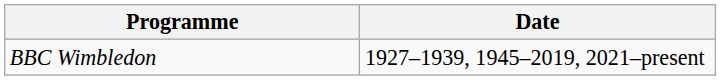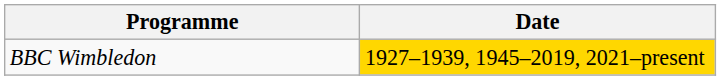(535, 57) no background -> (535, 57) gold background
